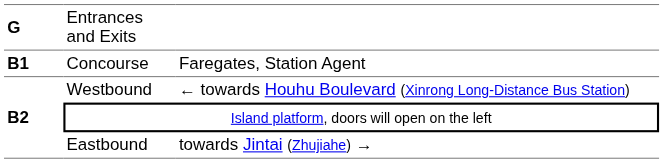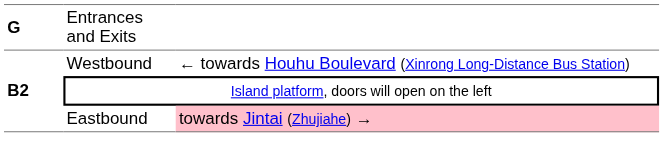- row: (108, 63)
(276, 144) no background -> (276, 118) pink background
